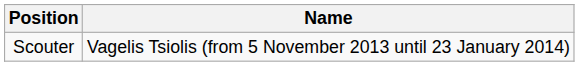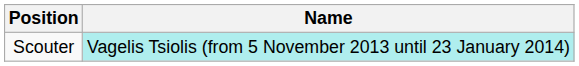(328, 46) no background -> (328, 46) paleturquoise background
